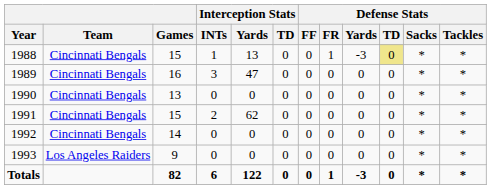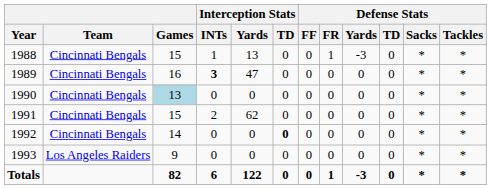(391, 54) khaki background -> (391, 54) no background
(214, 74) normal -> (214, 74) bold
(175, 94) no background -> (175, 94) lightblue background
(286, 134) normal -> (286, 134) bold
